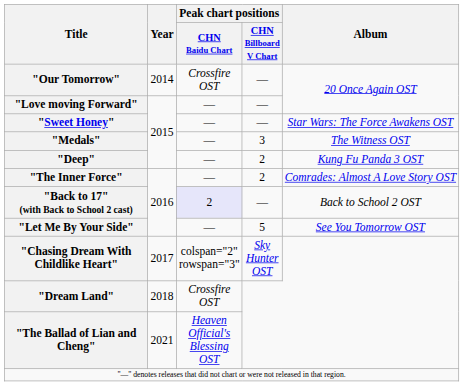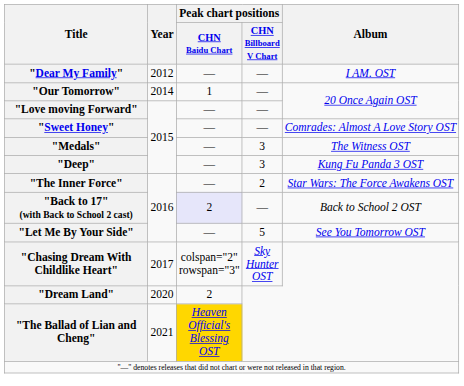+ row: (76, 73)
(209, 79) Crossfire OST -> (209, 91) 1
(370, 122) Star Wars: The Force Awakens OST -> (370, 128) Comrades: Almost A Love Story OST
(262, 159) 2 -> (262, 164) 3
(370, 177) Comrades: Almost A Love Story OST -> (370, 183) Star Wars: The Force Awakens OST
(162, 296) 2018 -> (162, 295) 2020
(209, 296) Crossfire OST -> (209, 295) 2
(209, 340) no background -> (209, 332) gold background
